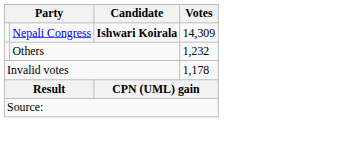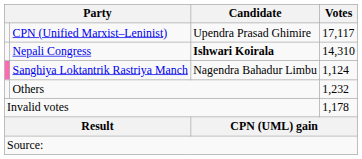+ row: (90, 32)
(199, 32) 14,309 -> (339, 51) 14,310
+ row: (100, 70)
